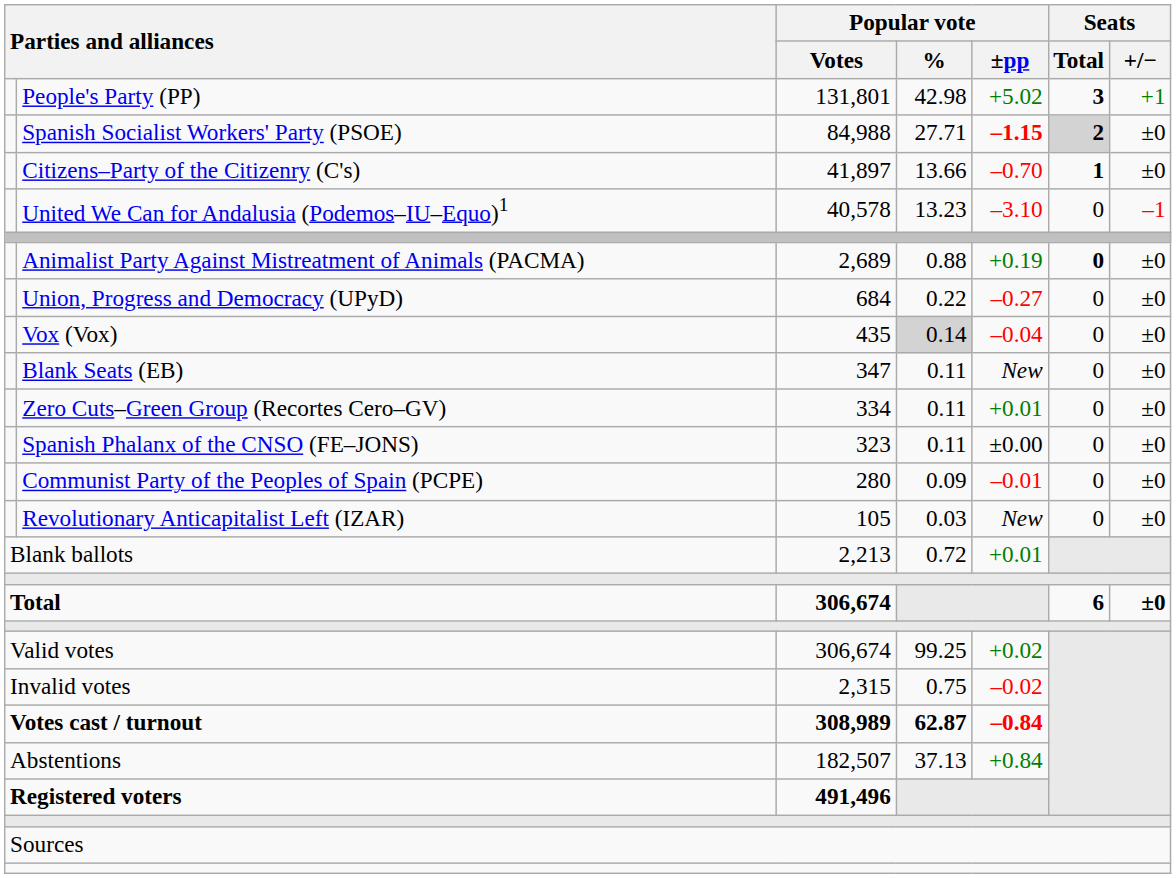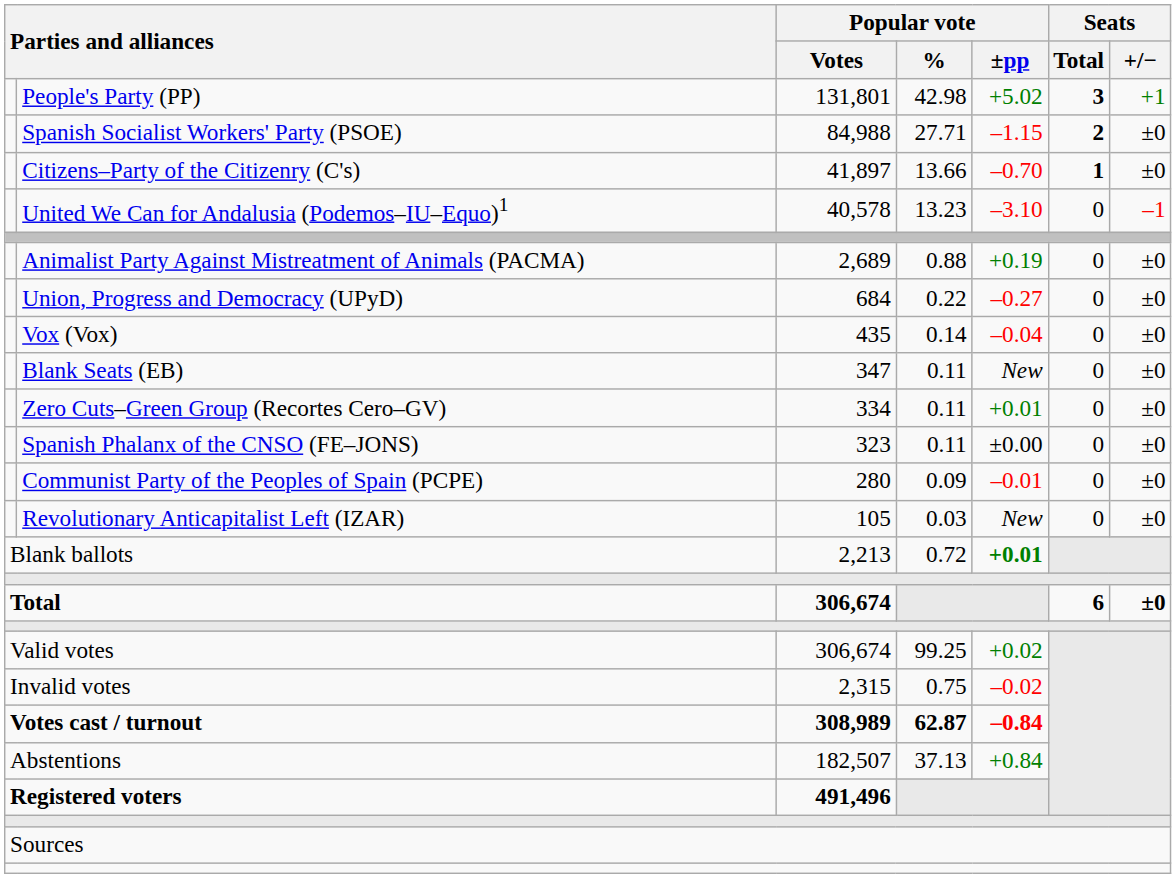(1017, 133) bold -> (1017, 133) normal
(1098, 133) lightgrey background -> (1098, 133) no background
(1098, 260) bold -> (1098, 260) normal
(946, 334) lightgrey background -> (946, 334) no background
(1016, 554) normal -> (1016, 554) bold
